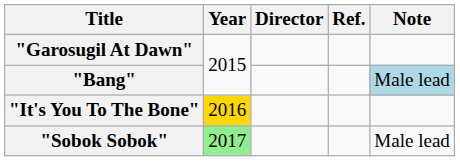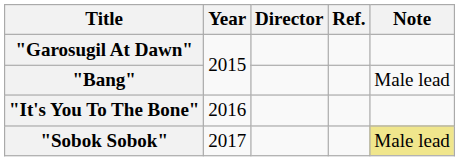(412, 79) lightblue background -> (412, 79) no background
(227, 110) gold background -> (227, 110) no background
(227, 140) lightgreen background -> (227, 140) no background
(412, 140) no background -> (412, 140) khaki background
